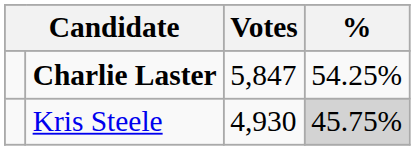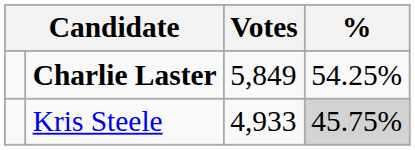(263, 74) 5,847 -> (263, 74) 5,849
(263, 121) 4,930 -> (263, 121) 4,933
